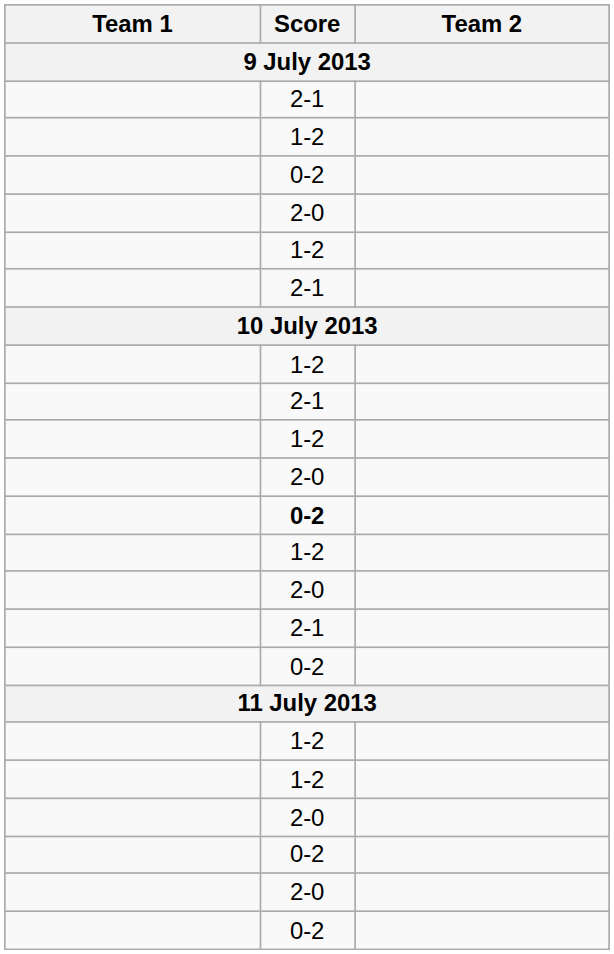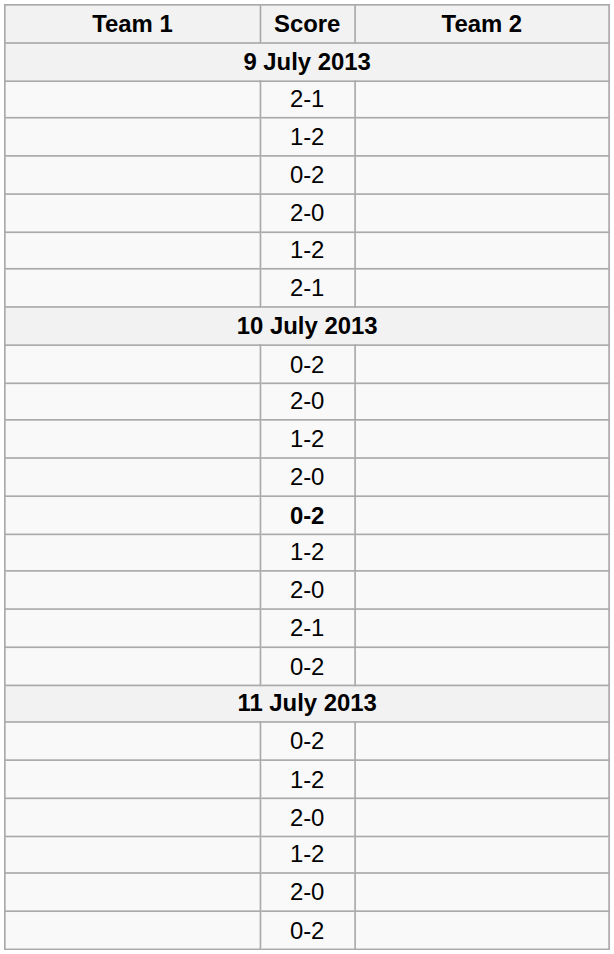(307, 364) 1-2 -> (307, 364) 0-2
(307, 402) 2-1 -> (307, 402) 2-0
(307, 742) 1-2 -> (307, 742) 0-2
(307, 855) 0-2 -> (307, 855) 1-2
